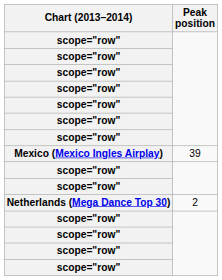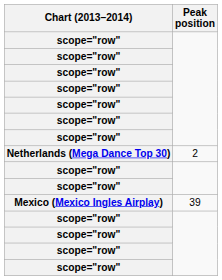rows swapped: (89, 154) <-> (89, 202)
